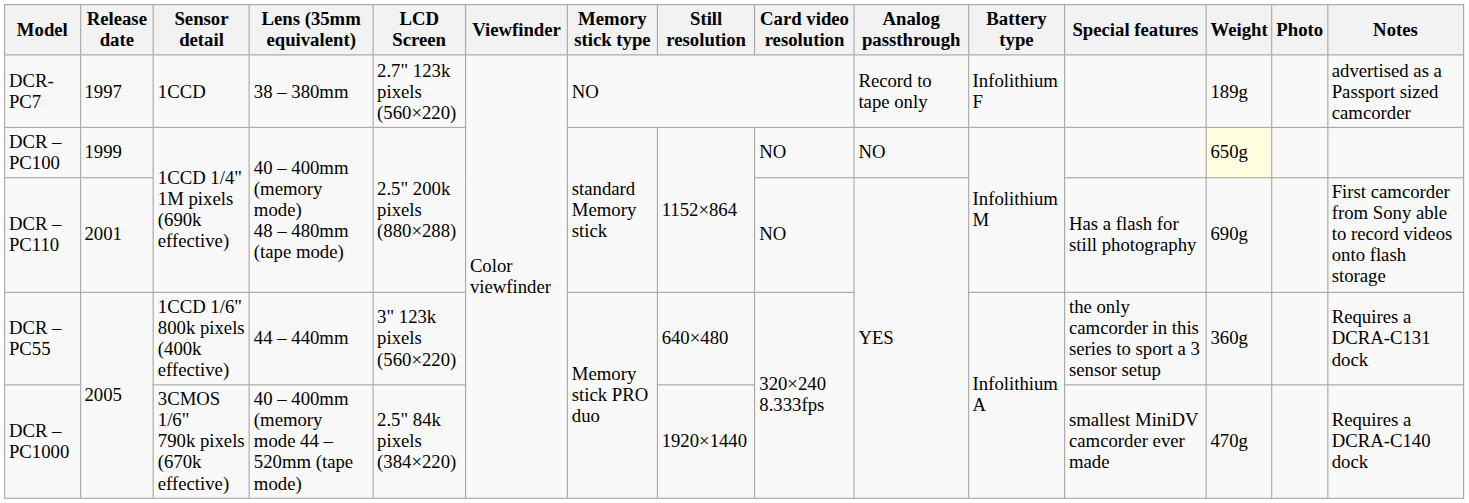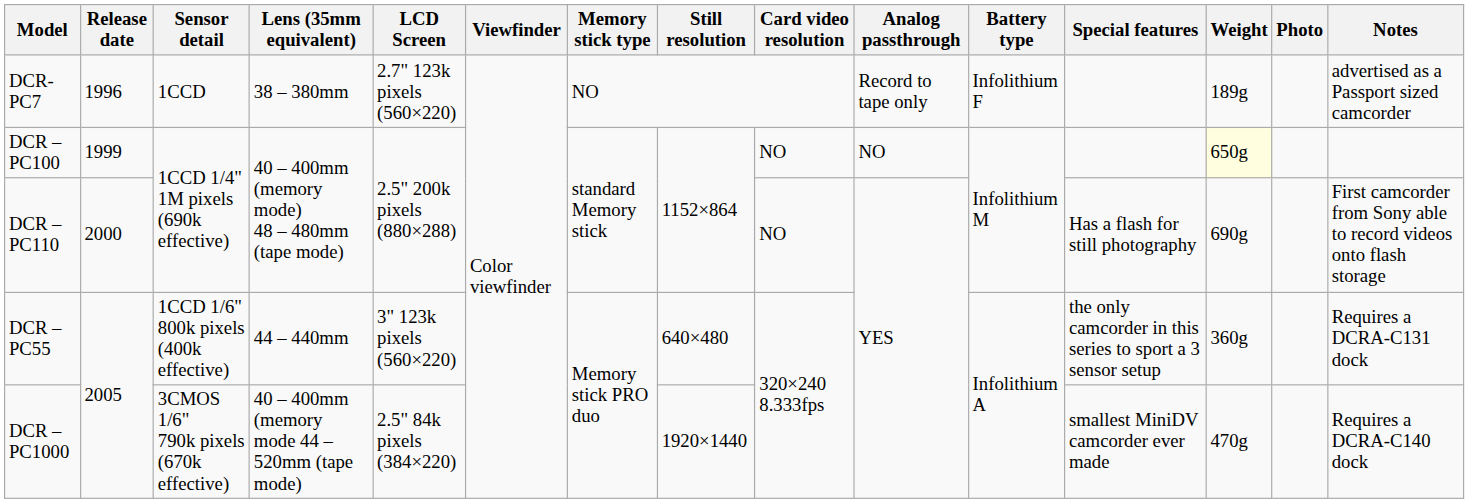(103, 91) 1997 -> (103, 91) 1996
(103, 234) 2001 -> (103, 234) 2000
